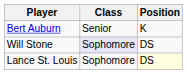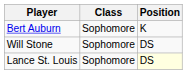(97, 28) Senior -> (108, 28) Sophomore
(108, 45) lavender background -> (108, 45) no background
